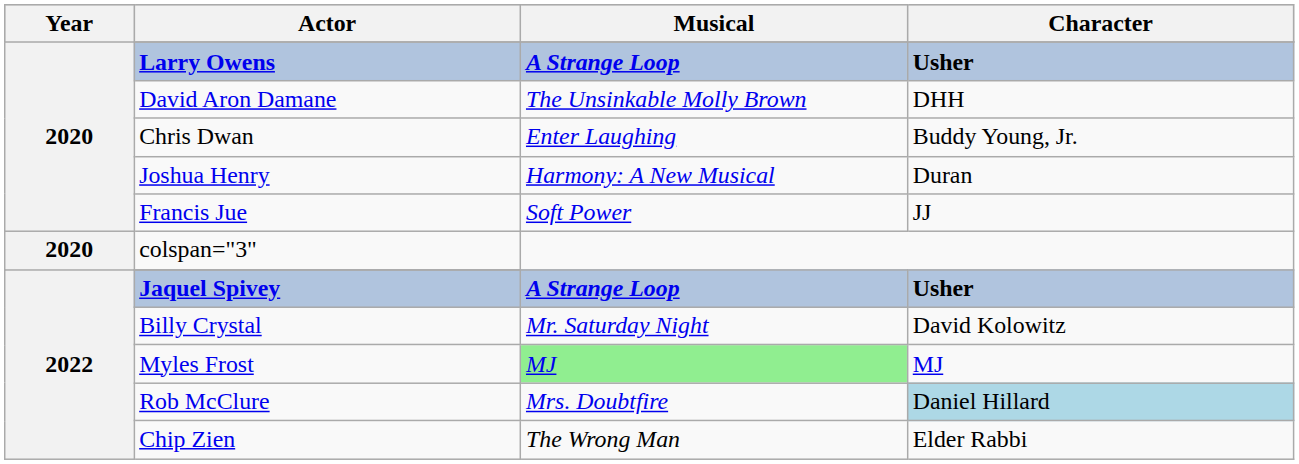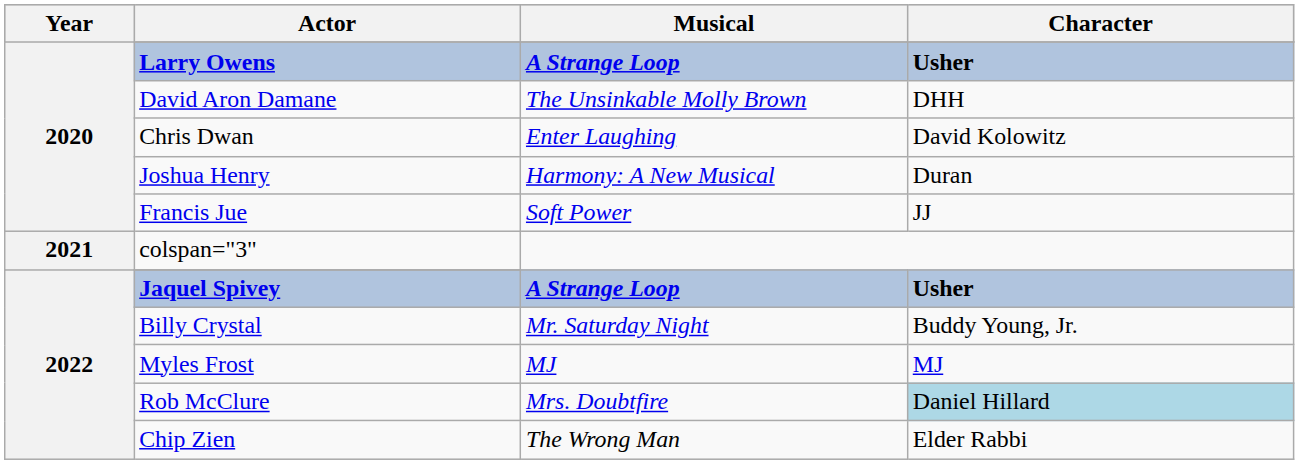(995, 136) Buddy Young, Jr. -> (989, 136) David Kolowitz
(69, 250) 2020 -> (69, 250) 2021
(989, 325) David Kolowitz -> (995, 325) Buddy Young, Jr.
(541, 363) lightgreen background -> (541, 363) no background
